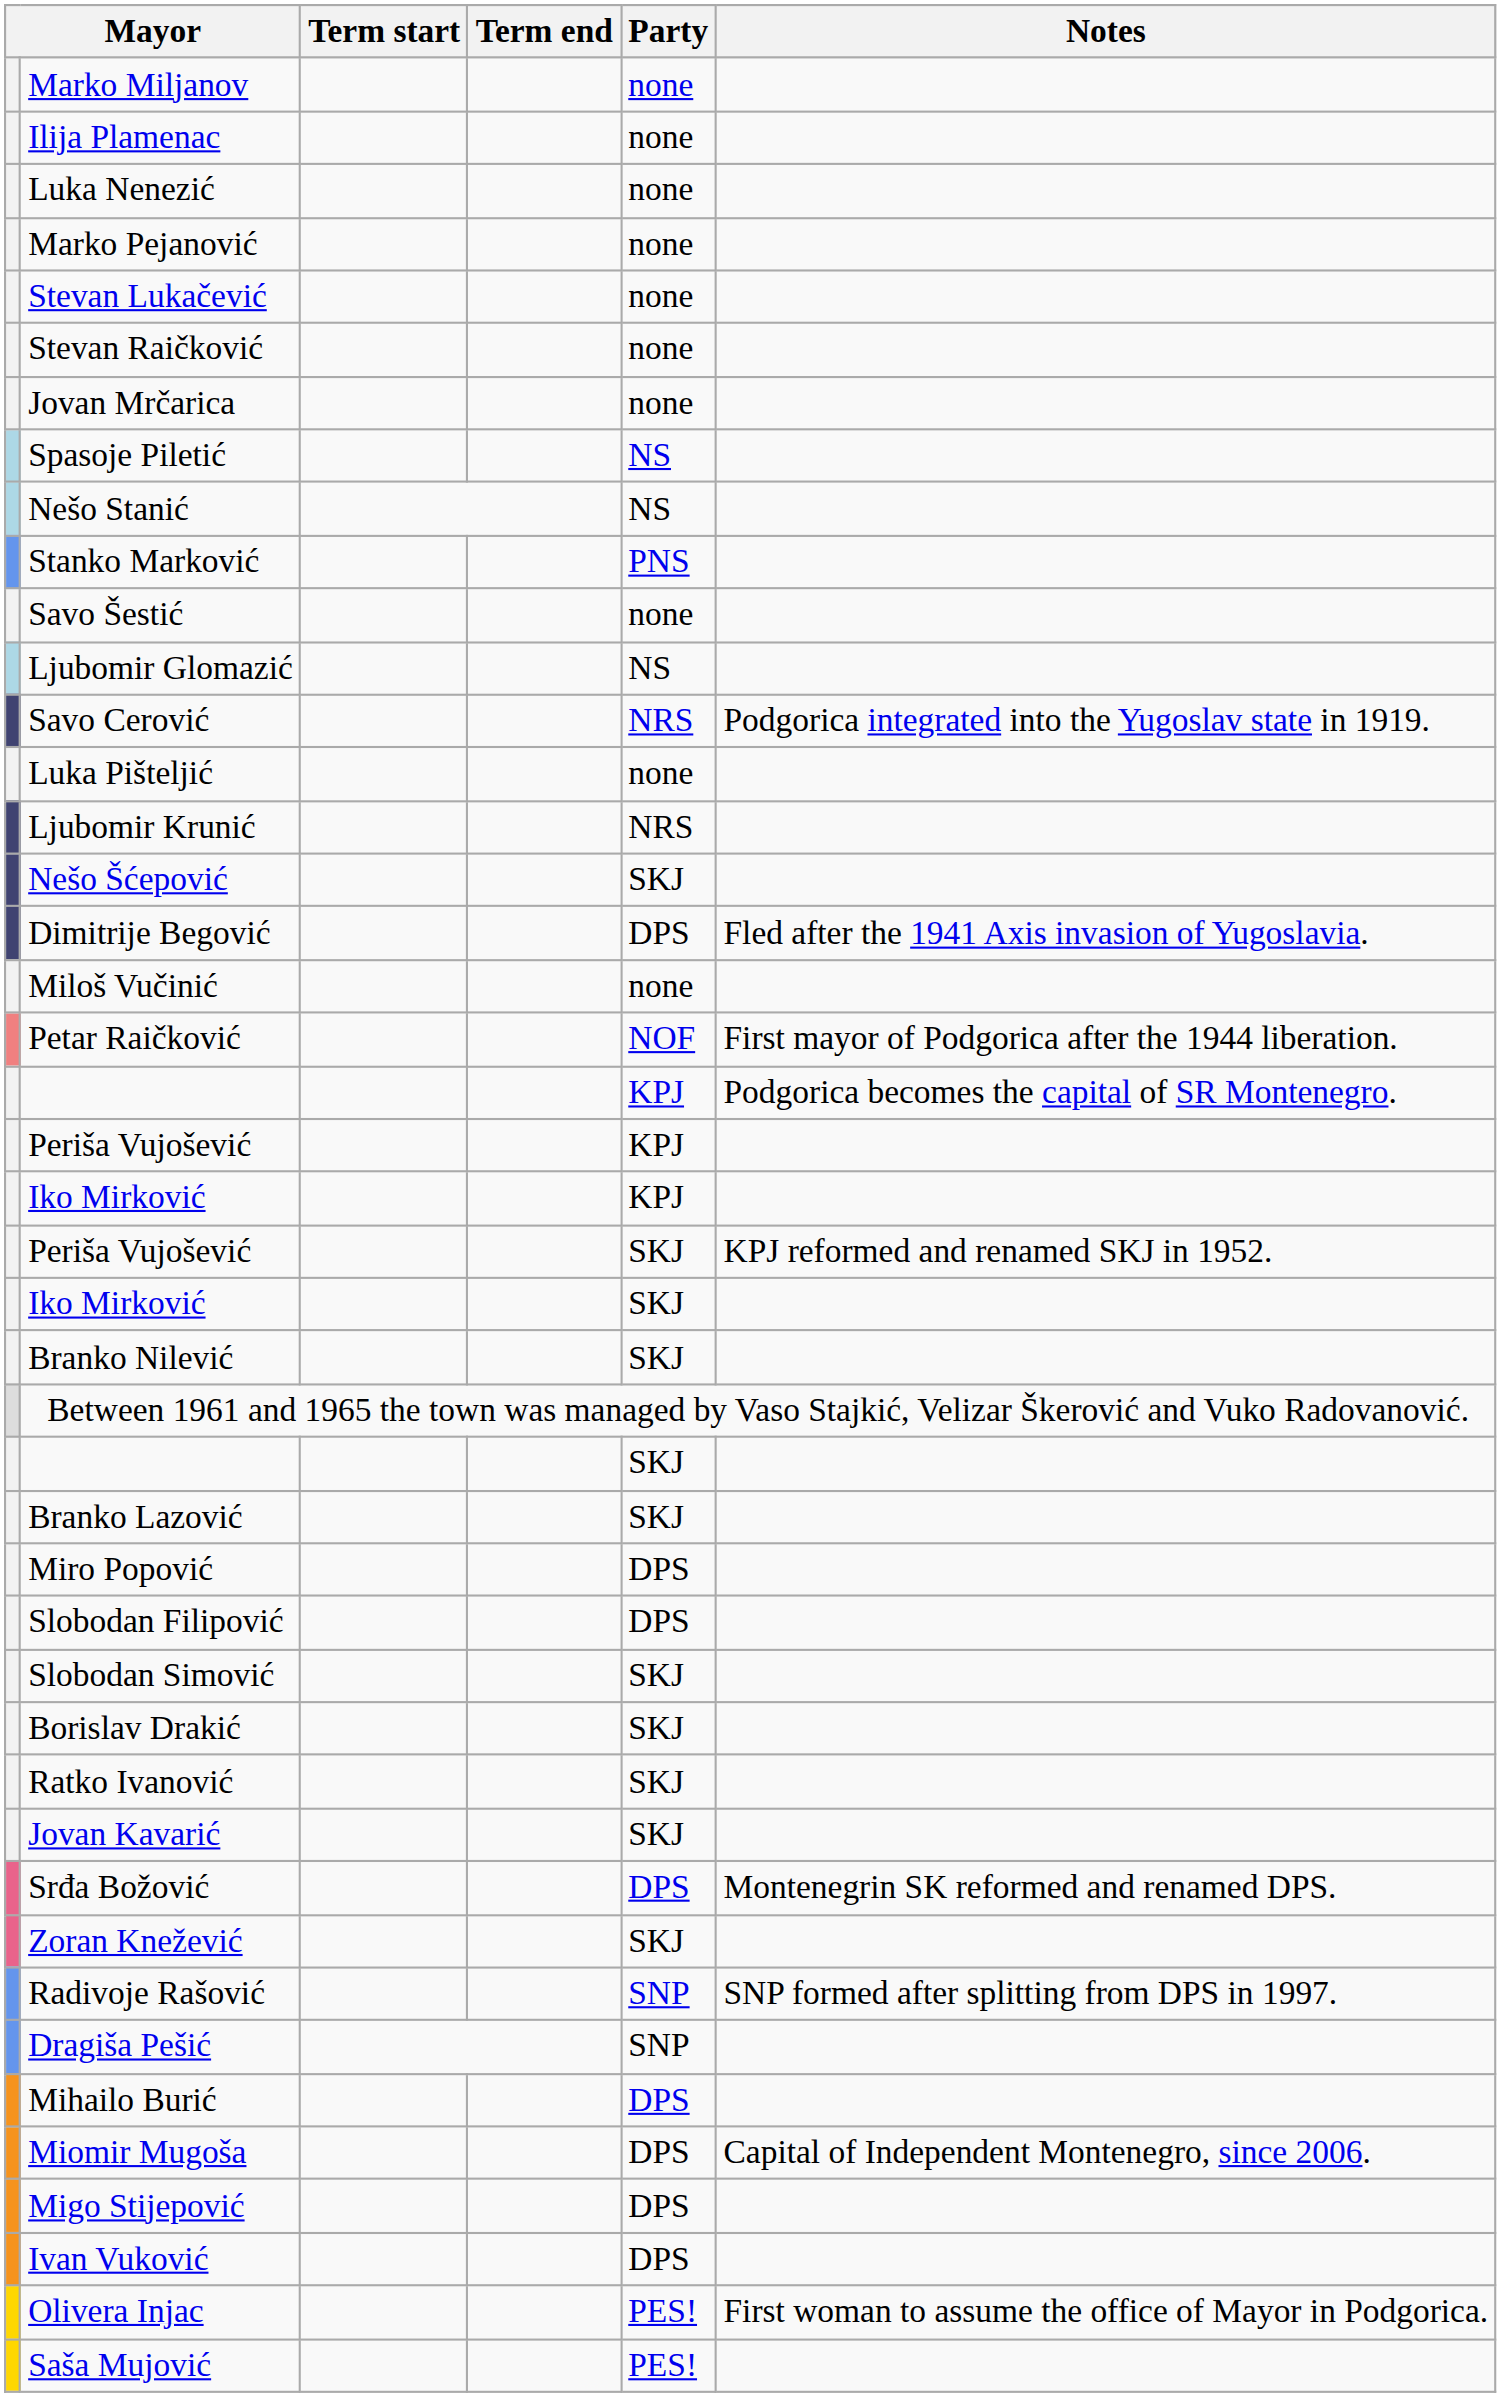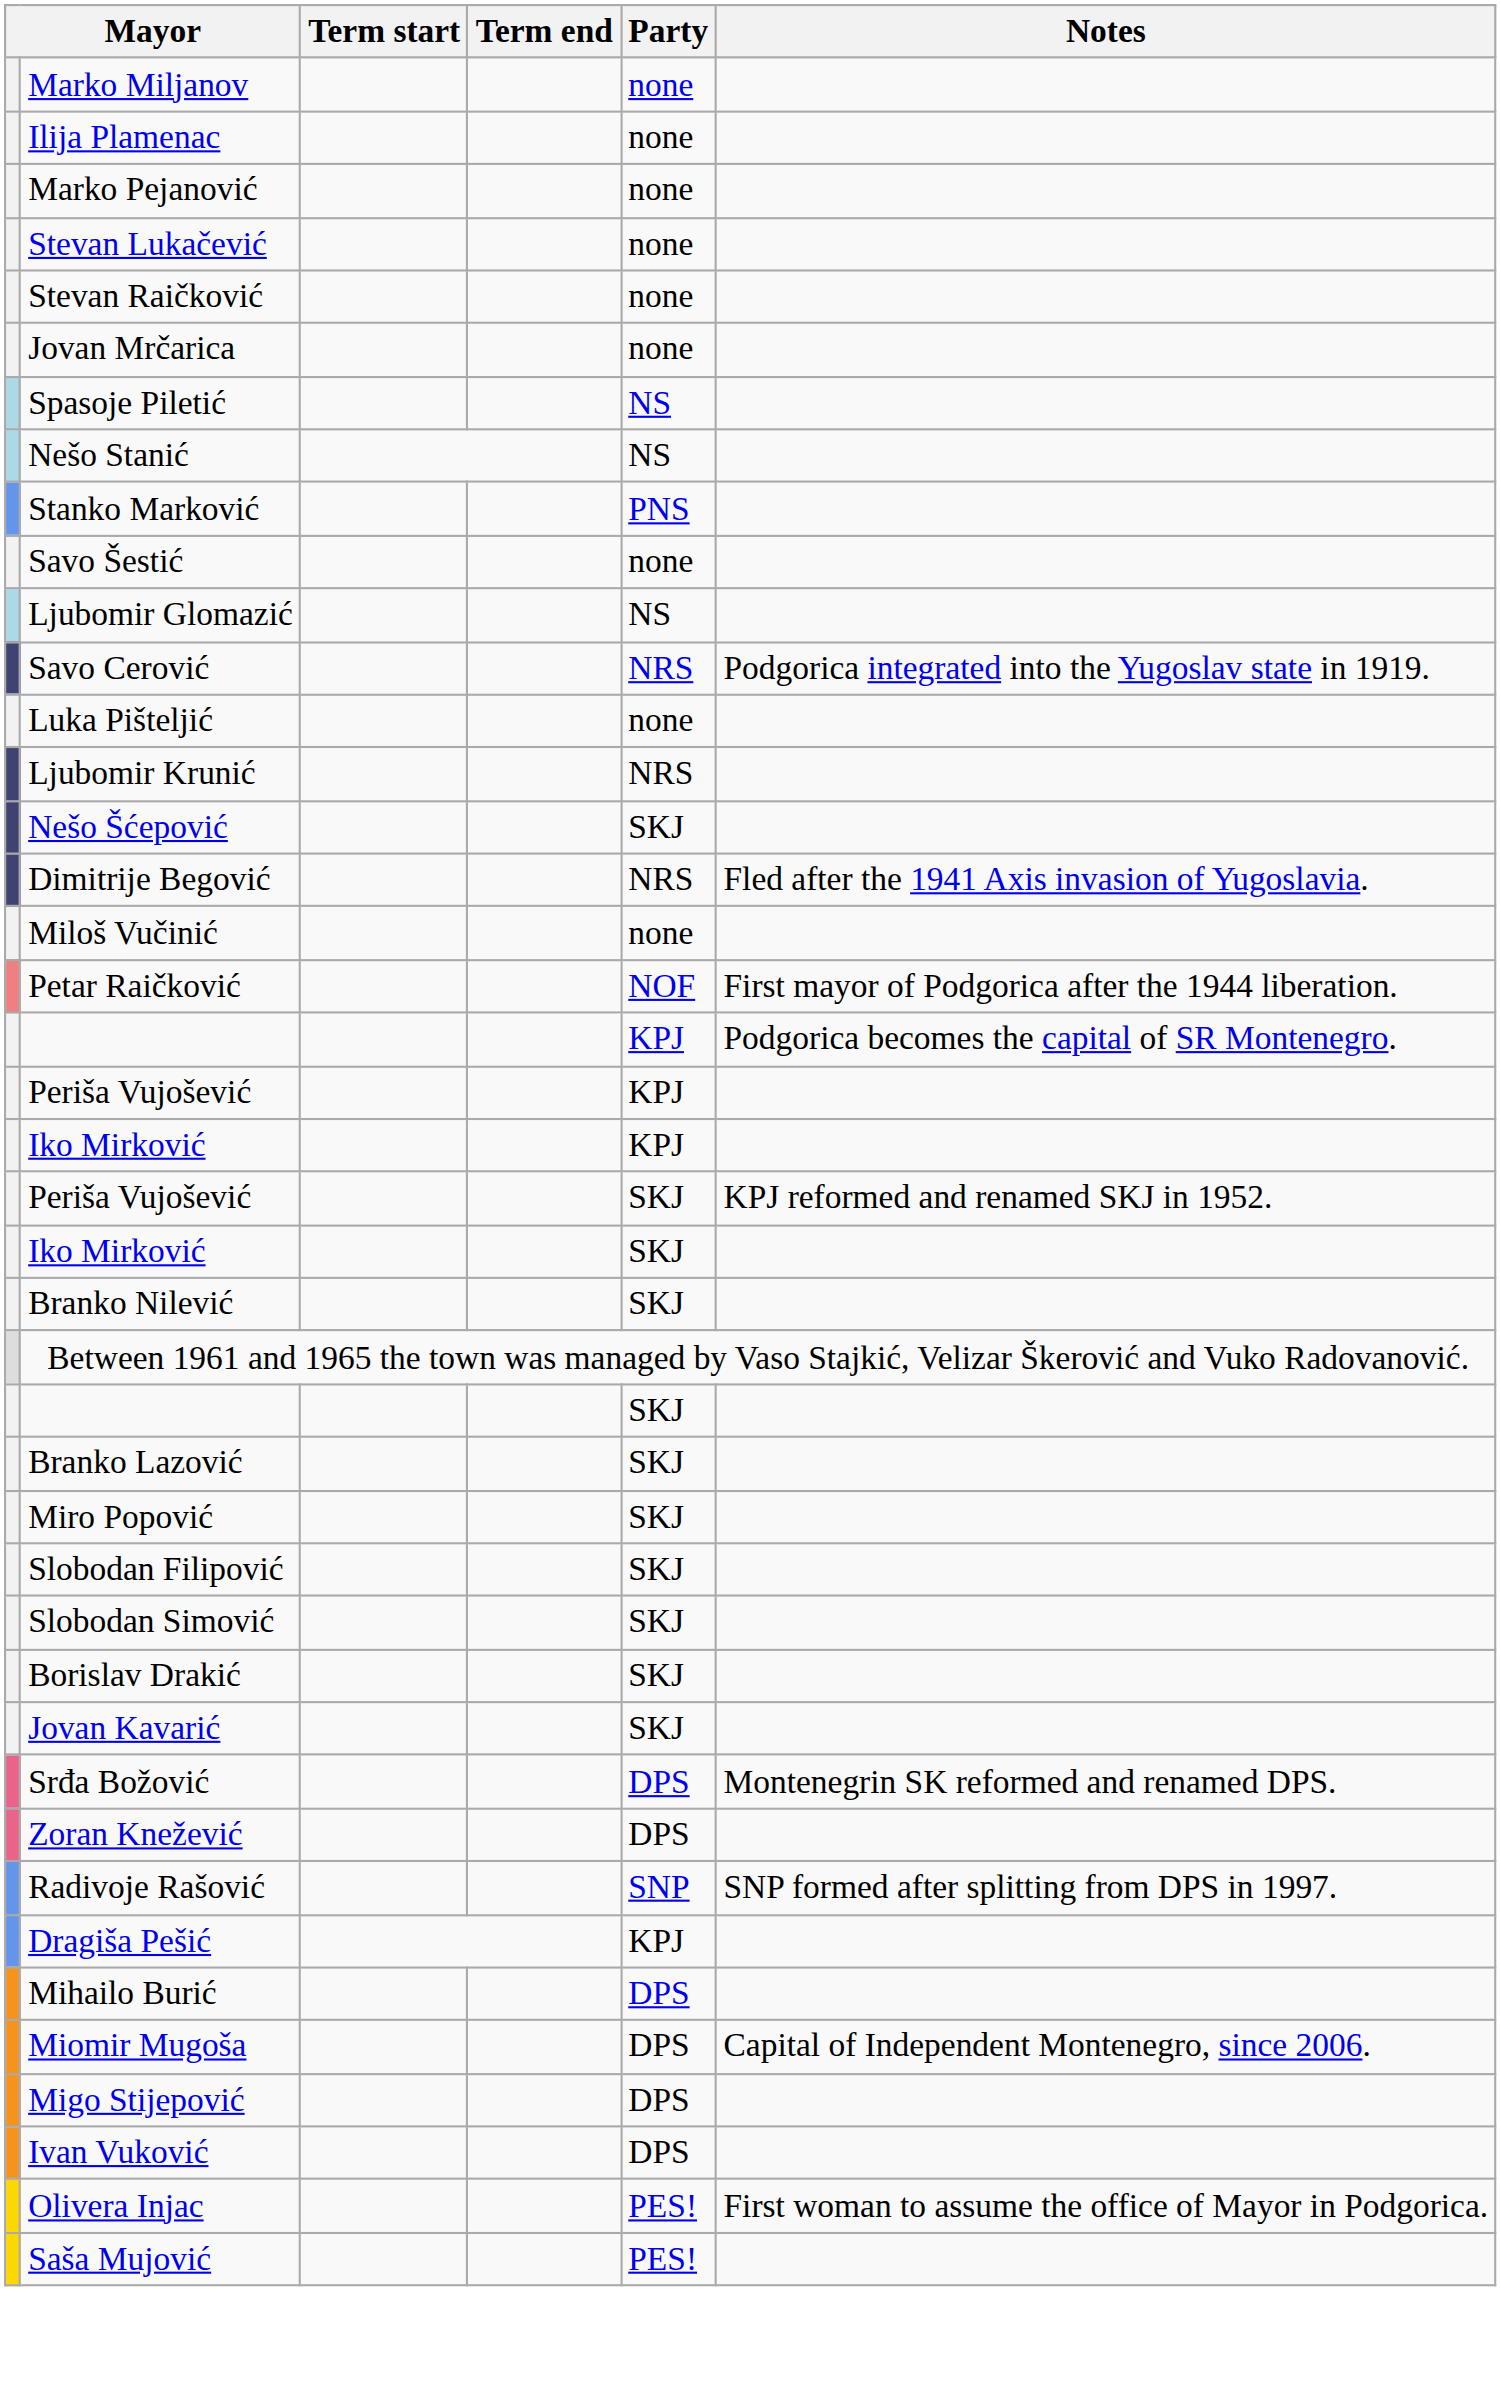- row: (121, 190)
(659, 932) DPS -> (661, 879) NRS
(659, 1568) DPS -> (656, 1515) SKJ
(659, 1622) DPS -> (656, 1568) SKJ
- row: (131, 1781)
(656, 1940) SKJ -> (659, 1834) DPS
(659, 2046) SNP -> (656, 1940) KPJ
